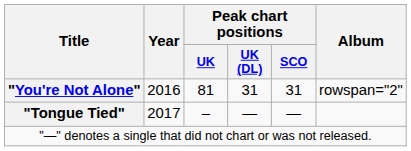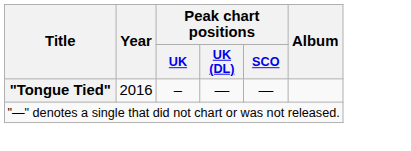- row: (74, 90)
(164, 114) 2017 -> (136, 90) 2016
